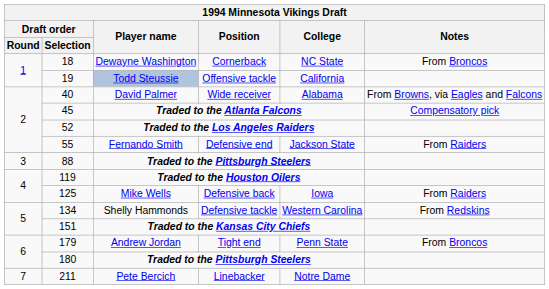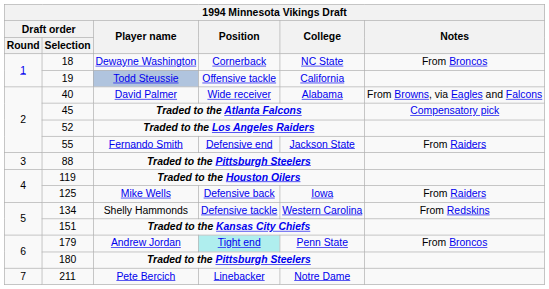(239, 243) no background -> (239, 243) paleturquoise background
